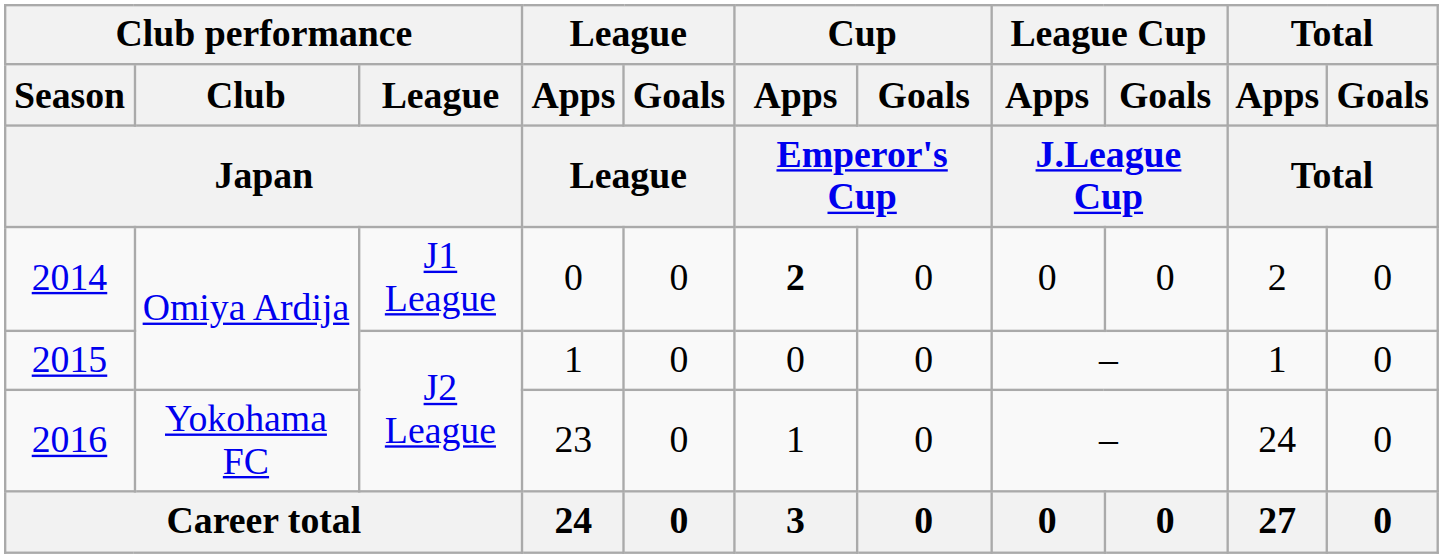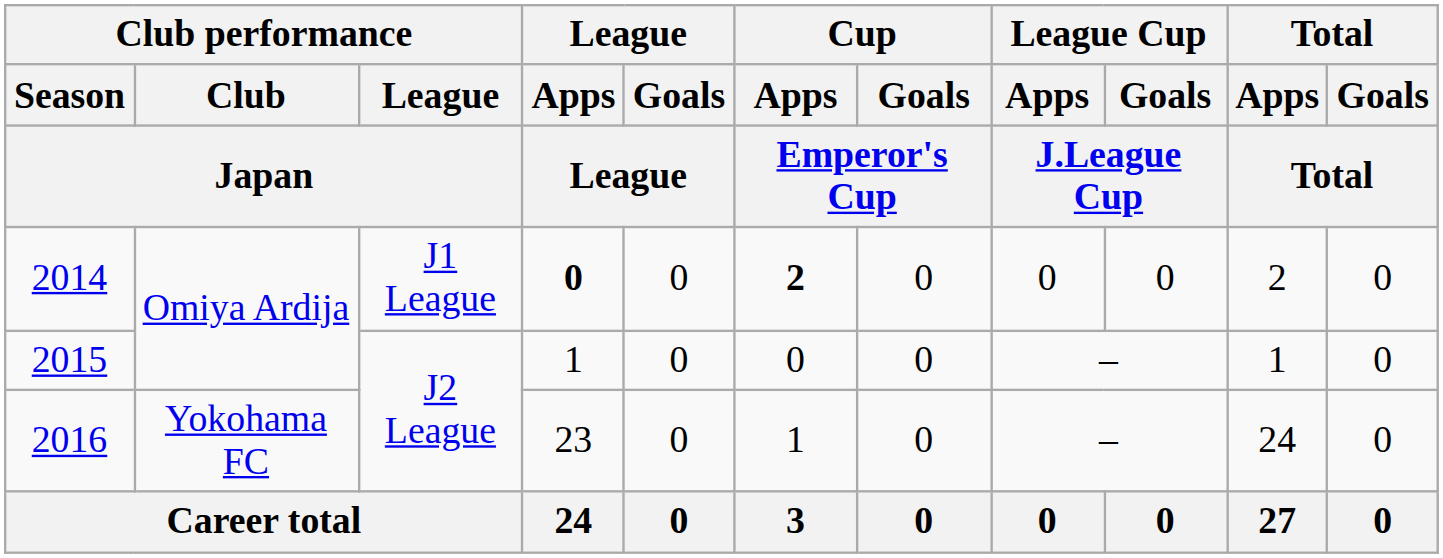(573, 277) normal -> (573, 277) bold
